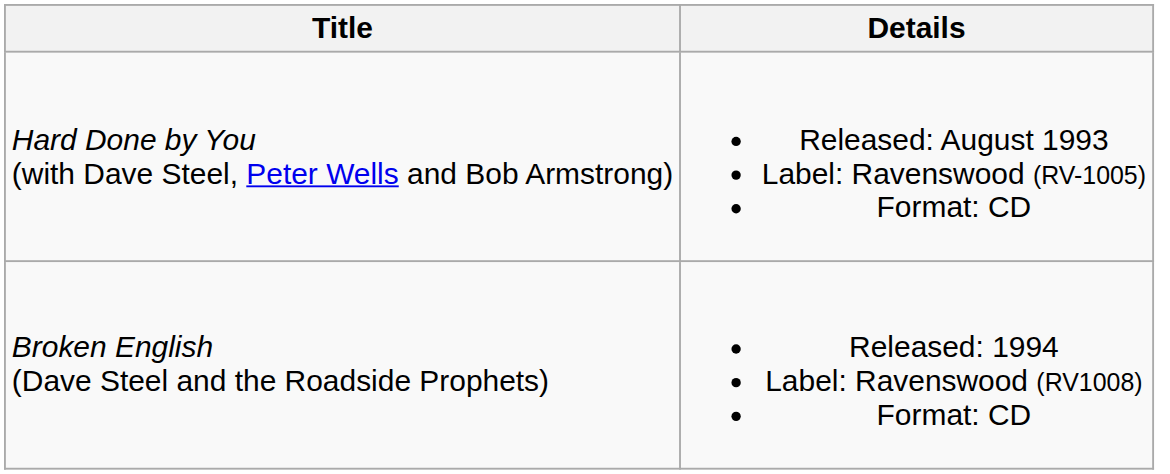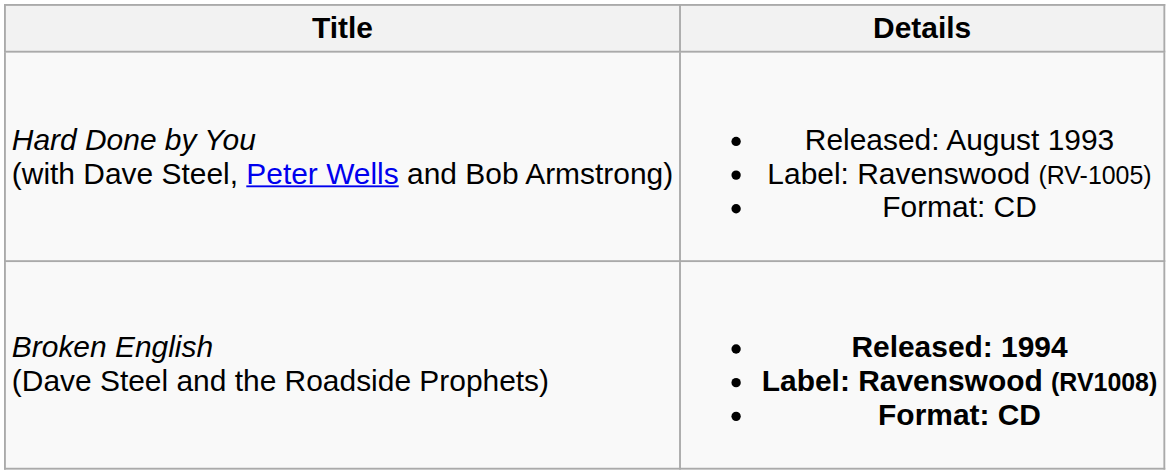(917, 382) normal -> (922, 382) bold
